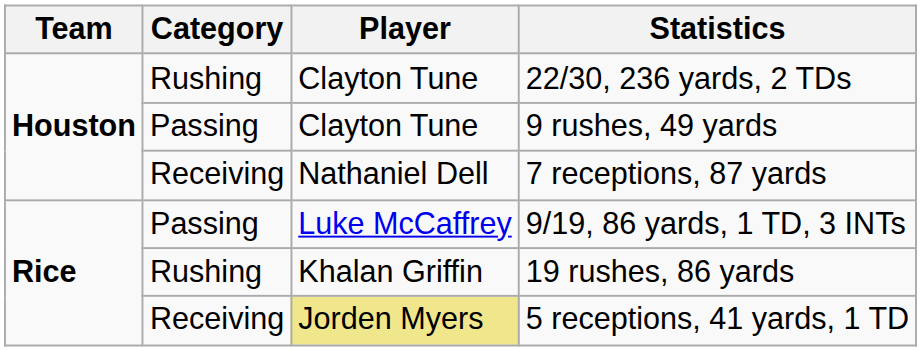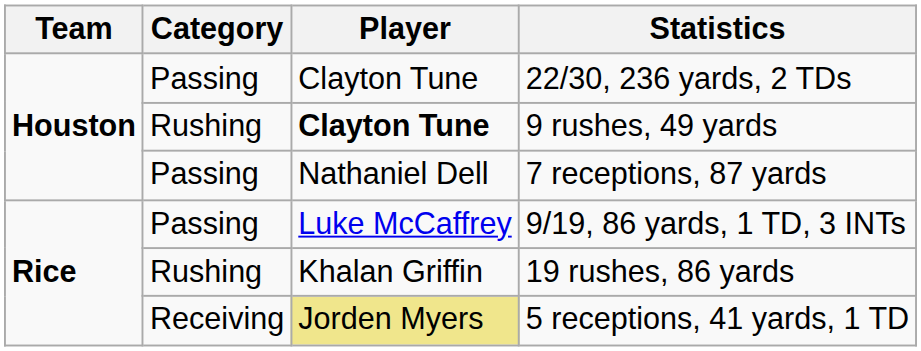(206, 77) Rushing -> (204, 77) Passing
(204, 126) Passing -> (206, 126) Rushing
(388, 126) normal -> (394, 126) bold
(217, 174) Receiving -> (204, 174) Passing
